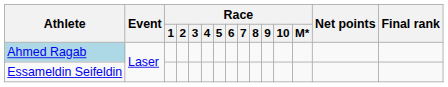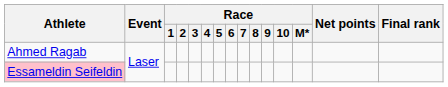(47, 53) lightblue background -> (47, 53) no background
(65, 72) no background -> (65, 72) pink background
